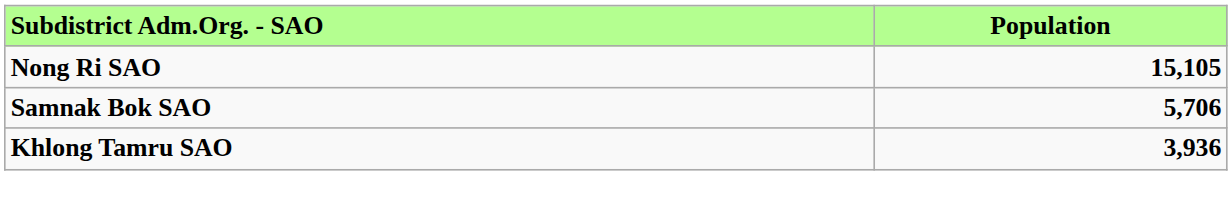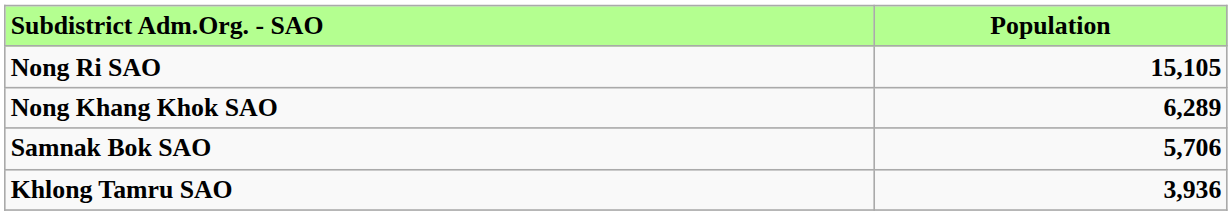+ row: (144, 107)
